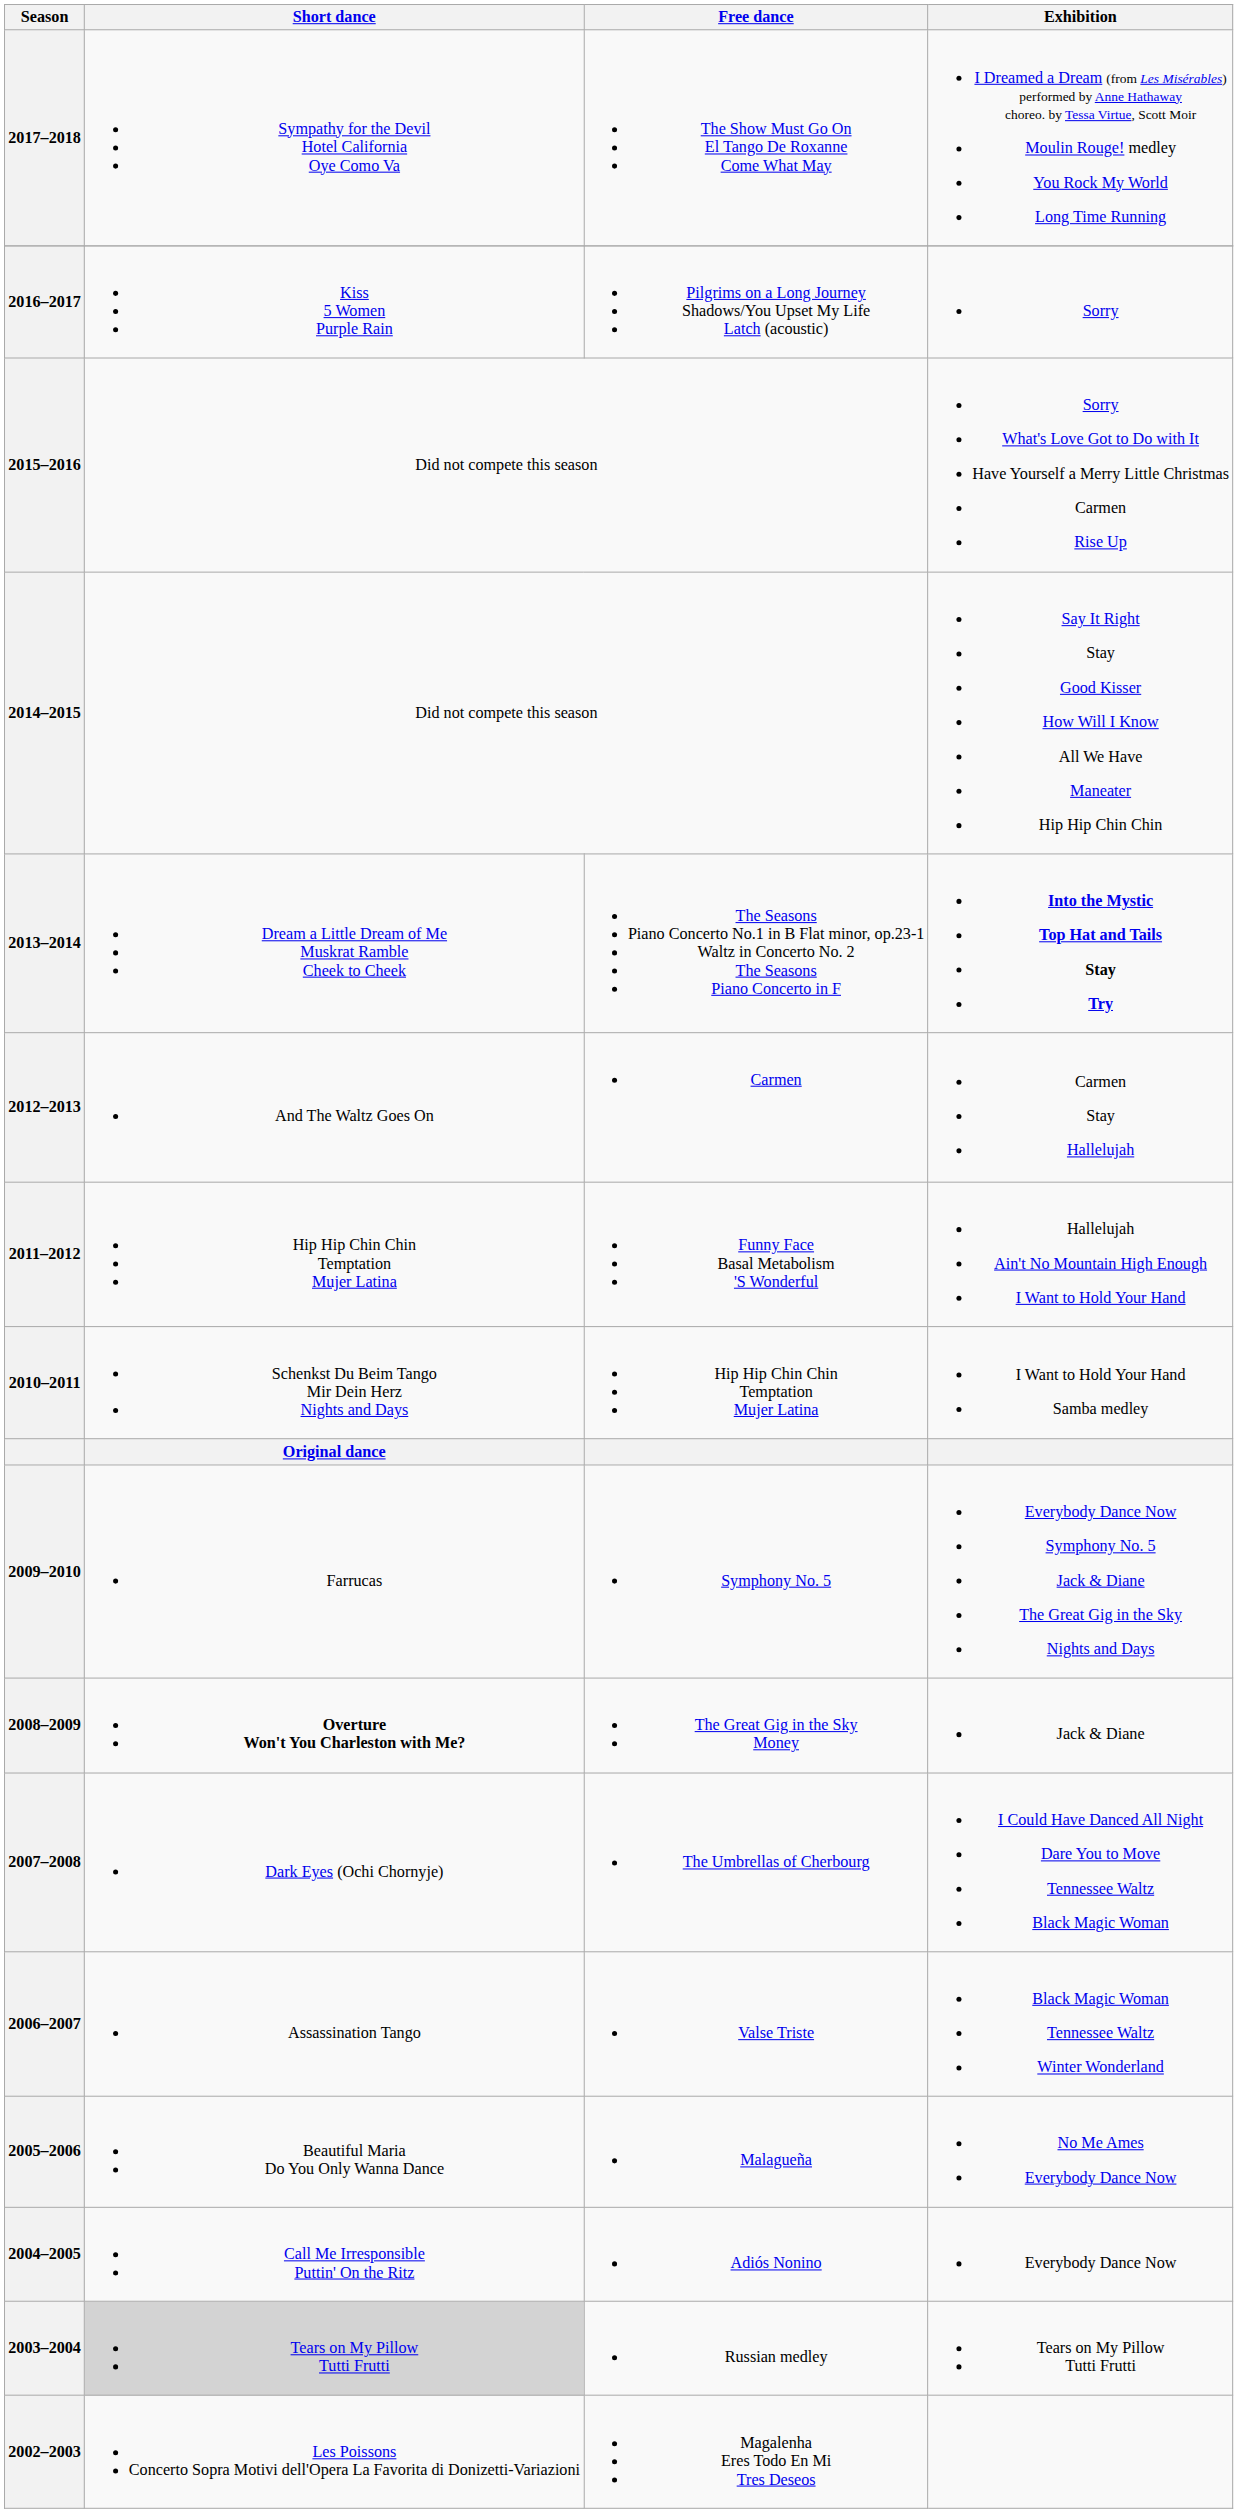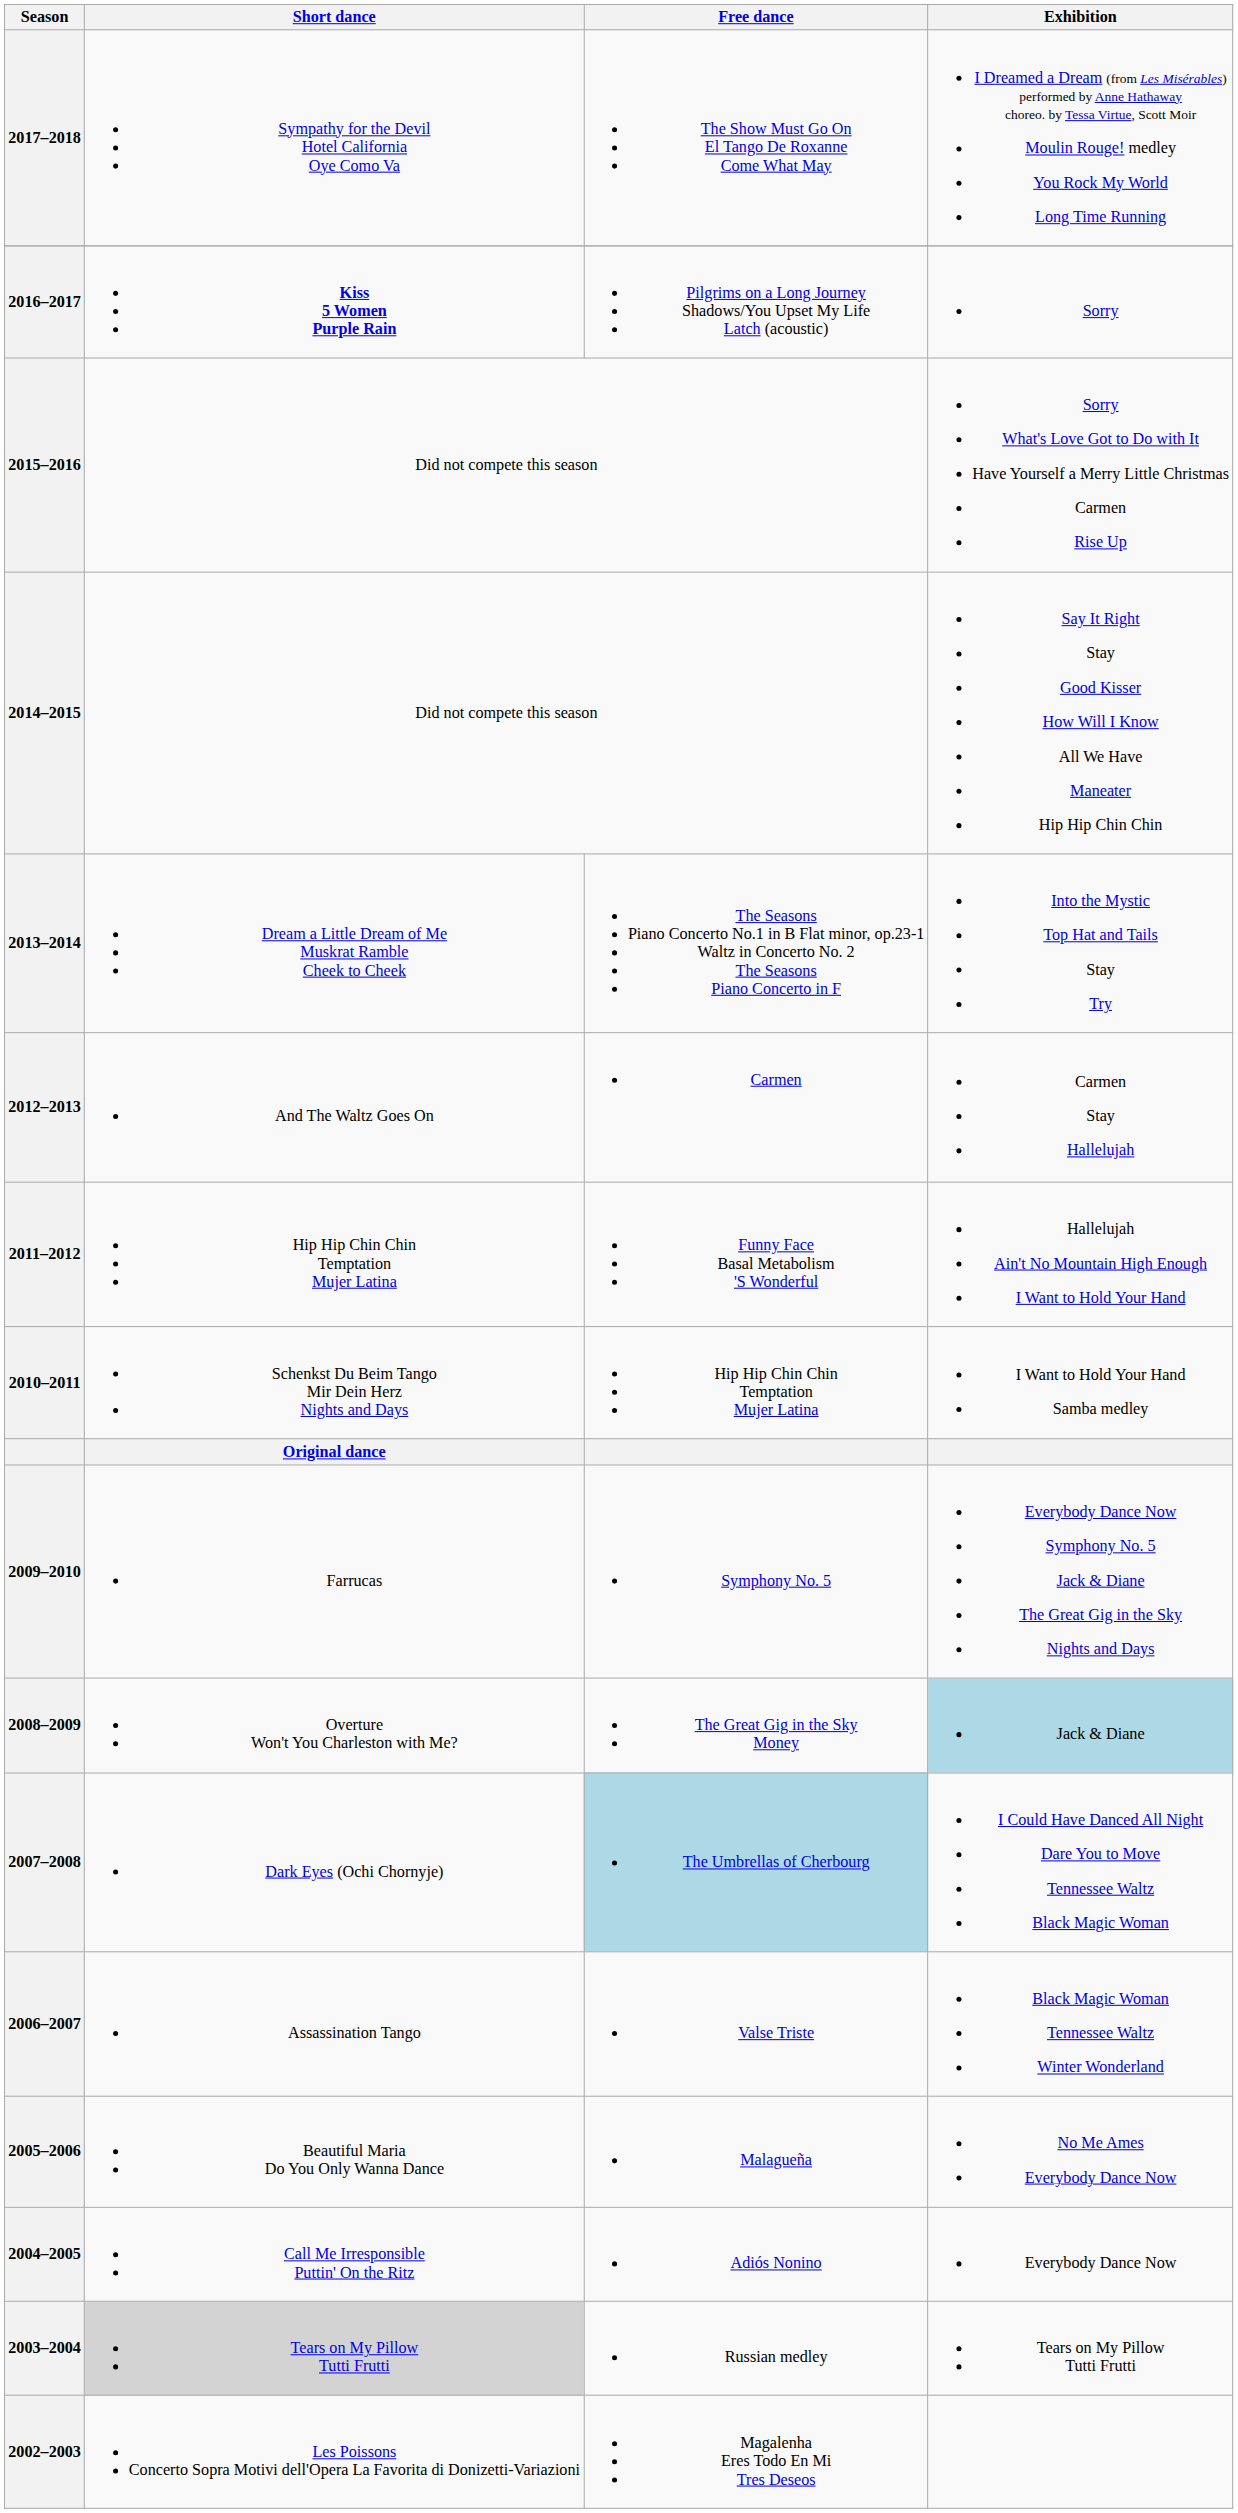(334, 311) normal -> (334, 311) bold
(1080, 952) bold -> (1080, 952) normal
(334, 1734) bold -> (334, 1734) normal
(1080, 1734) no background -> (1080, 1734) lightblue background
(756, 1871) no background -> (756, 1871) lightblue background
